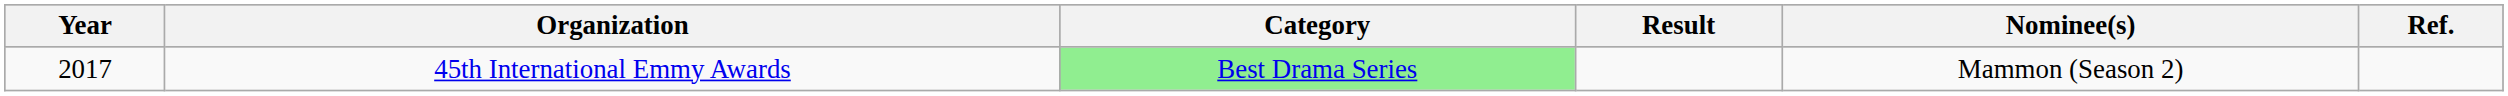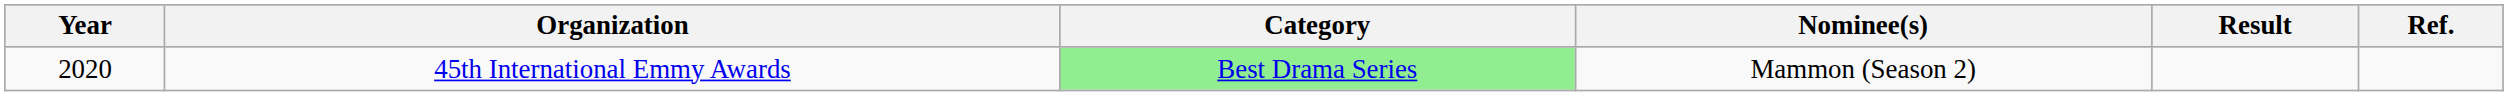columns swapped: (2071, 25) <-> (1679, 25)
(85, 68) 2017 -> (85, 68) 2020
